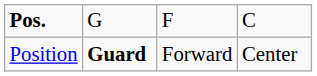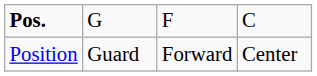(117, 53) bold -> (113, 53) normal
